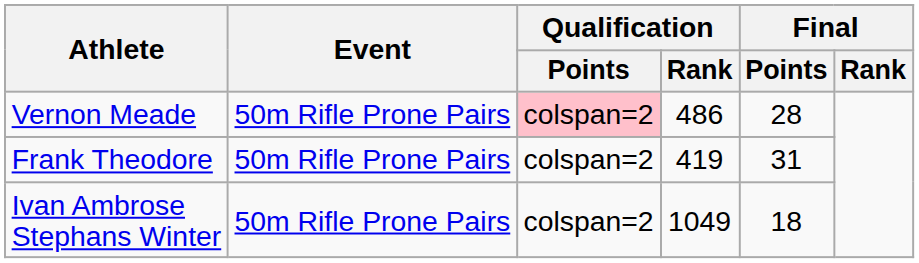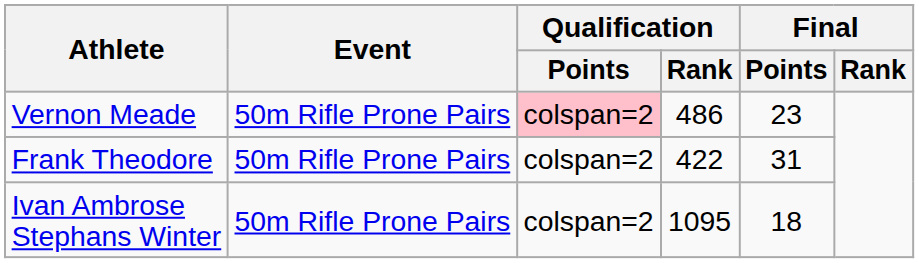(786, 115) 28 -> (786, 115) 23
(700, 160) 419 -> (700, 160) 422
(700, 220) 1049 -> (700, 220) 1095
